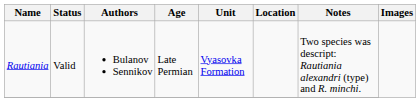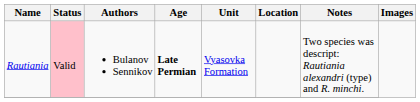(64, 65) no background -> (64, 65) pink background
(175, 65) normal -> (177, 65) bold
